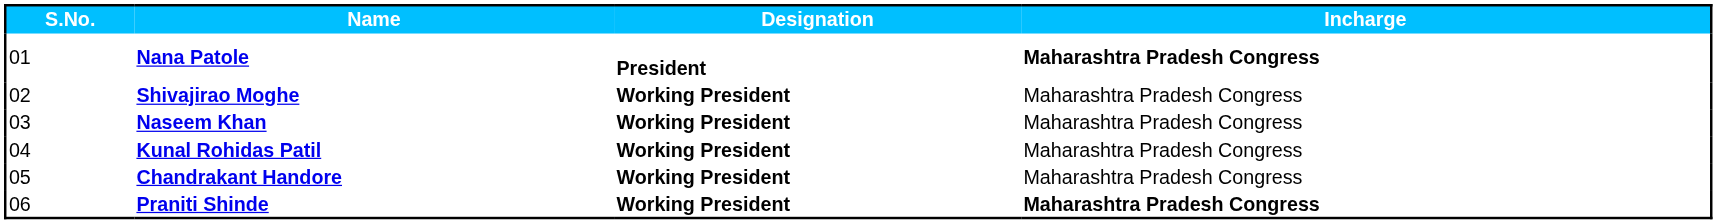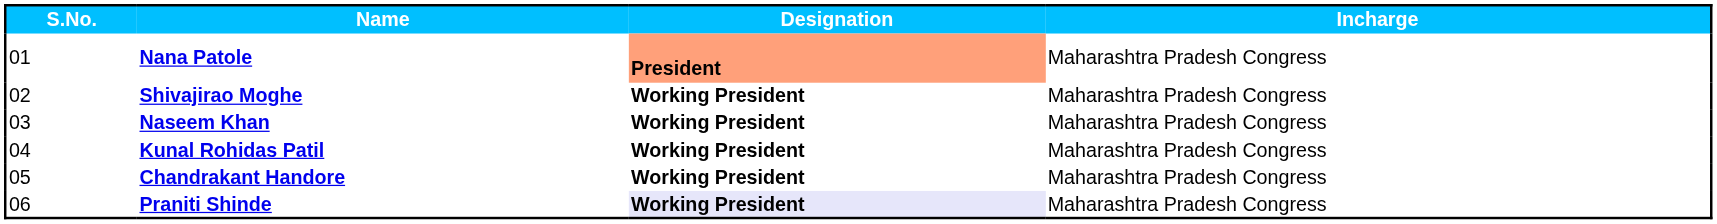(661, 69) no background -> (676, 69) lightsalmon background
(1172, 58) bold -> (1187, 58) normal
(703, 204) no background -> (718, 204) lavender background
(1172, 204) bold -> (1187, 204) normal
